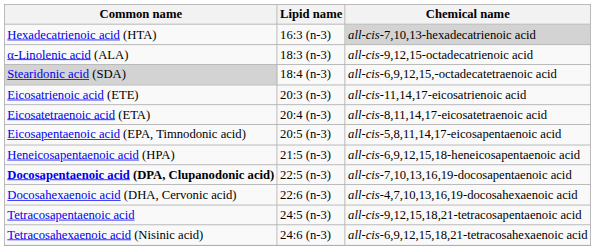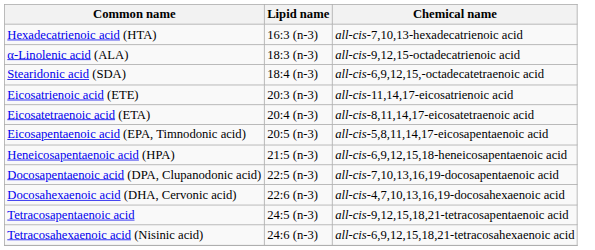(442, 34) lightgrey background -> (429, 34) no background
(67, 74) lightgrey background -> (67, 74) no background
(141, 174) bold -> (134, 174) normal
